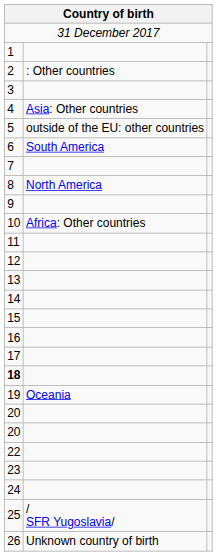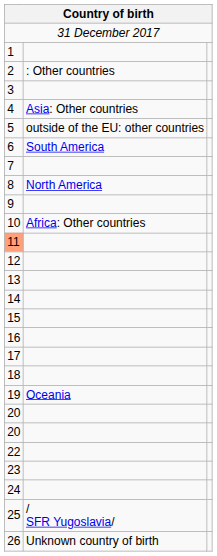(13, 242) no background -> (13, 242) lightsalmon background
(14, 375) bold -> (14, 375) normal
